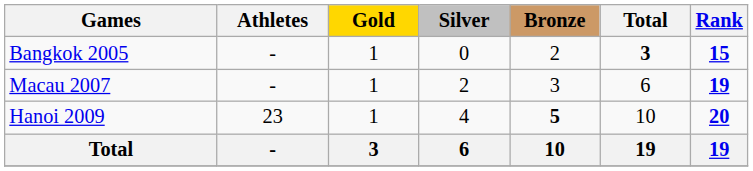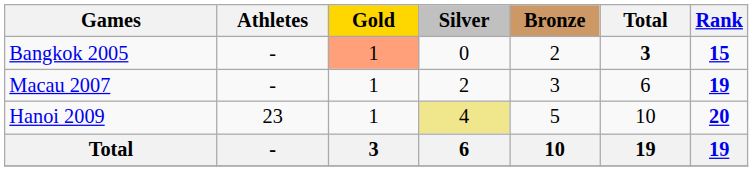(373, 52) no background -> (373, 52) lightsalmon background
(464, 117) no background -> (464, 117) khaki background
(555, 117) bold -> (555, 117) normal
